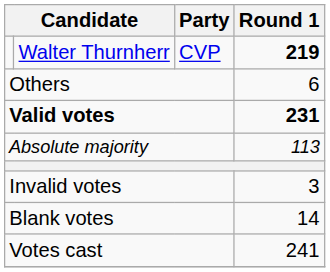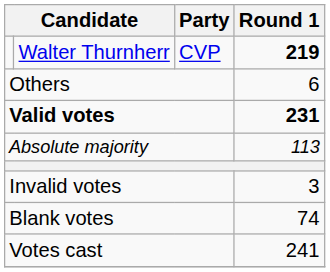(308, 218) 14 -> (308, 218) 74
